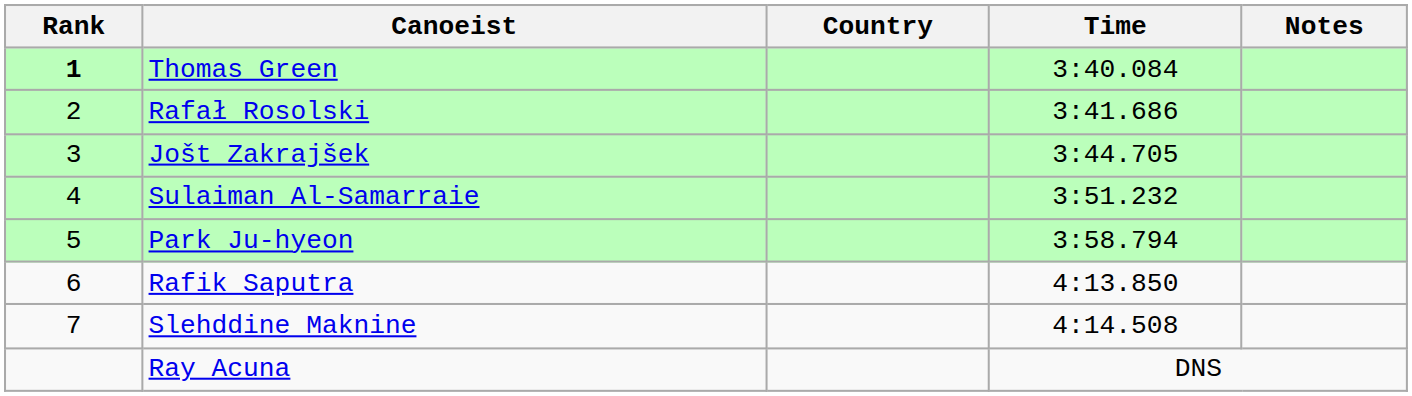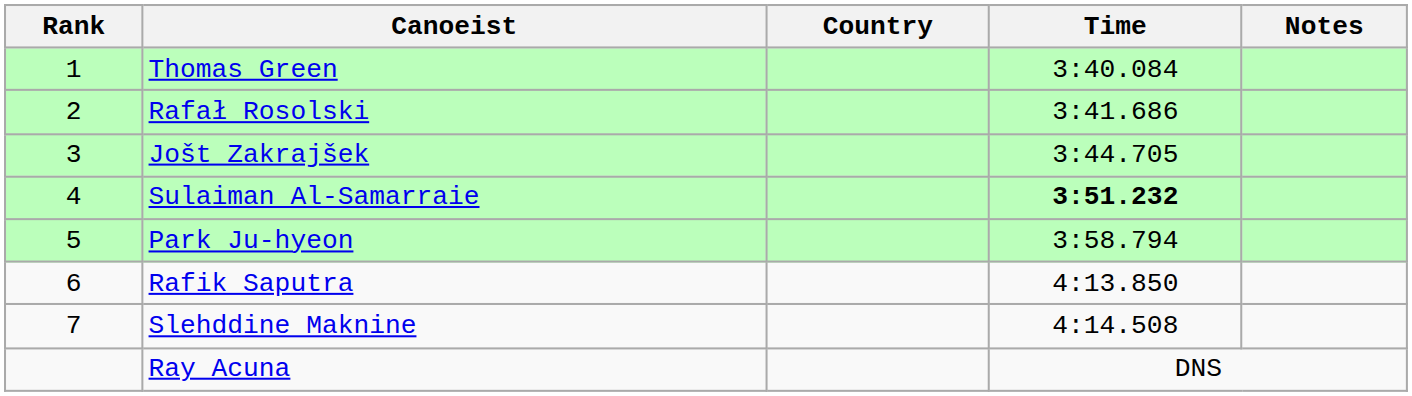(74, 69) bold -> (74, 69) normal
(1115, 198) normal -> (1115, 198) bold
